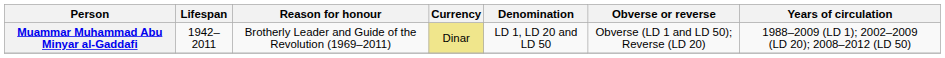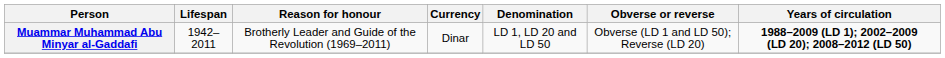(456, 38) khaki background -> (455, 38) no background
(840, 38) normal -> (839, 38) bold
